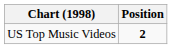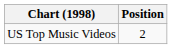(143, 33) bold -> (143, 33) normal
